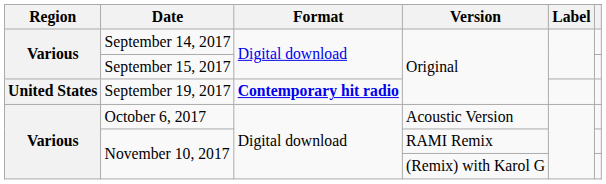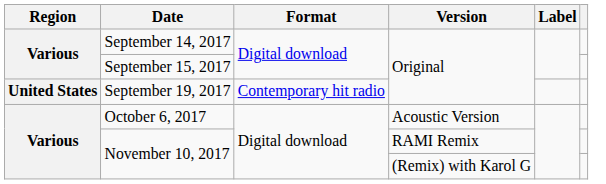(318, 91) bold -> (311, 91) normal
